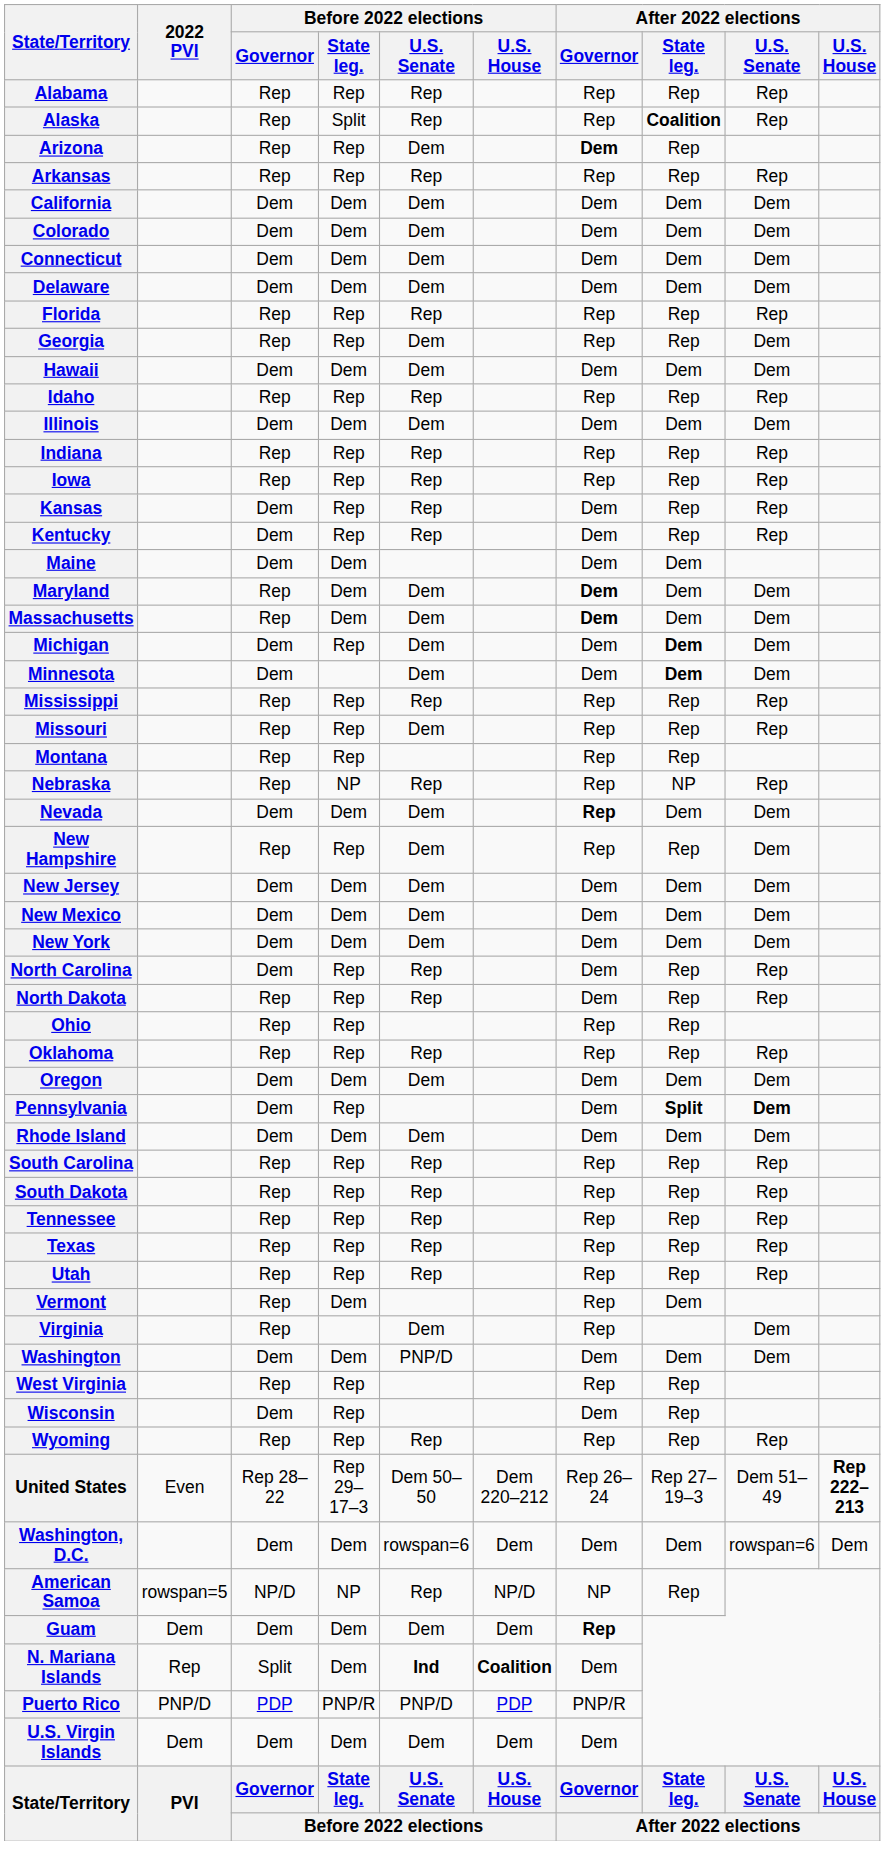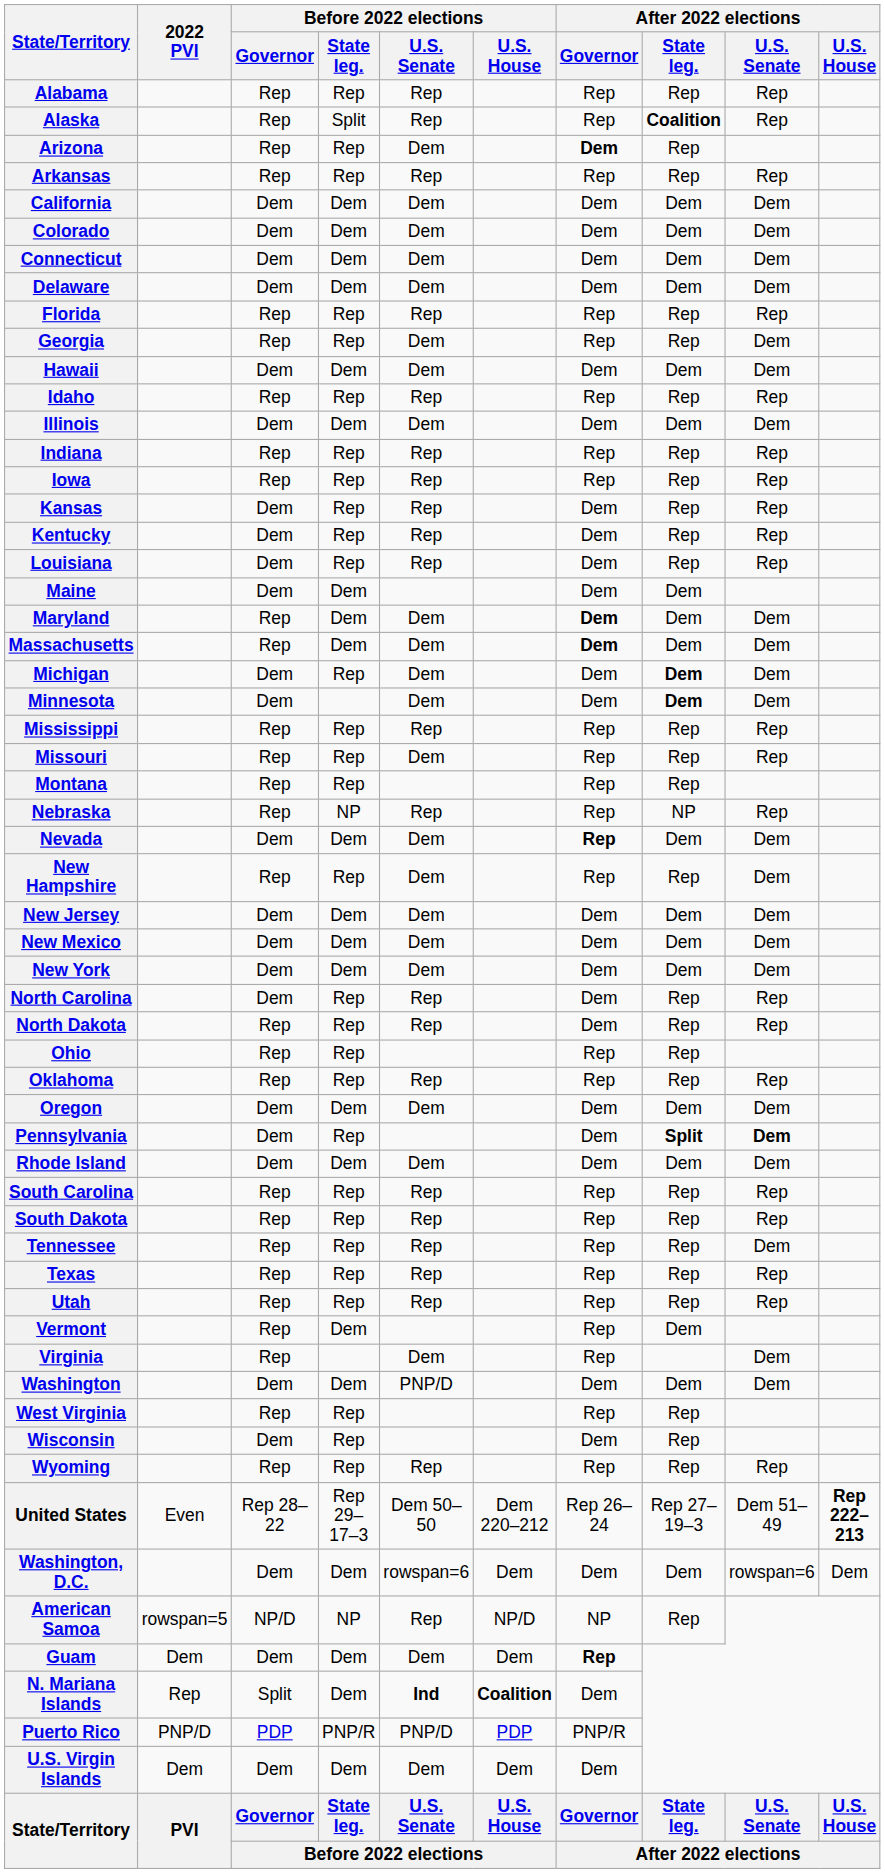+ row: (71, 563)
(772, 1219) Rep -> (772, 1246) Dem
